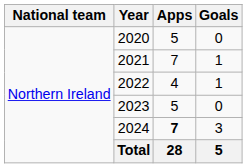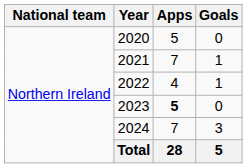(175, 106) normal -> (175, 106) bold
(175, 128) bold -> (175, 128) normal
